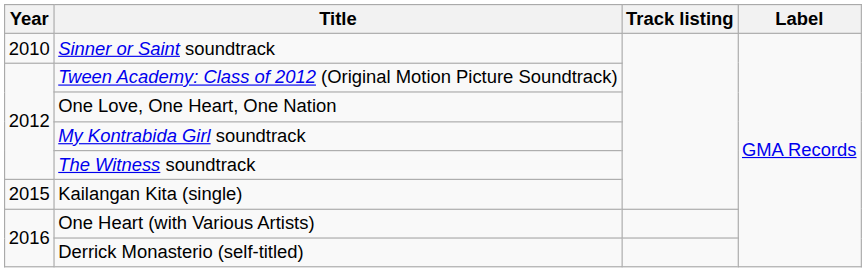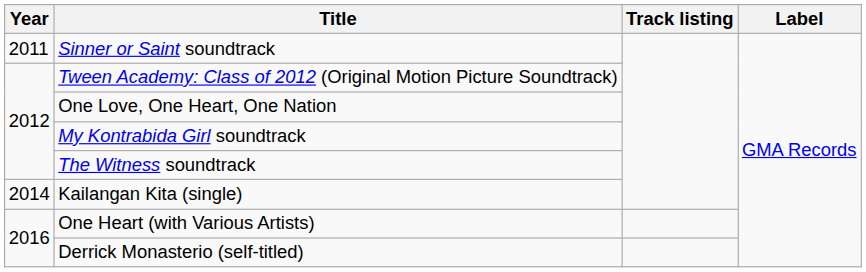(29, 48) 2010 -> (29, 48) 2011
(29, 194) 2015 -> (29, 194) 2014
